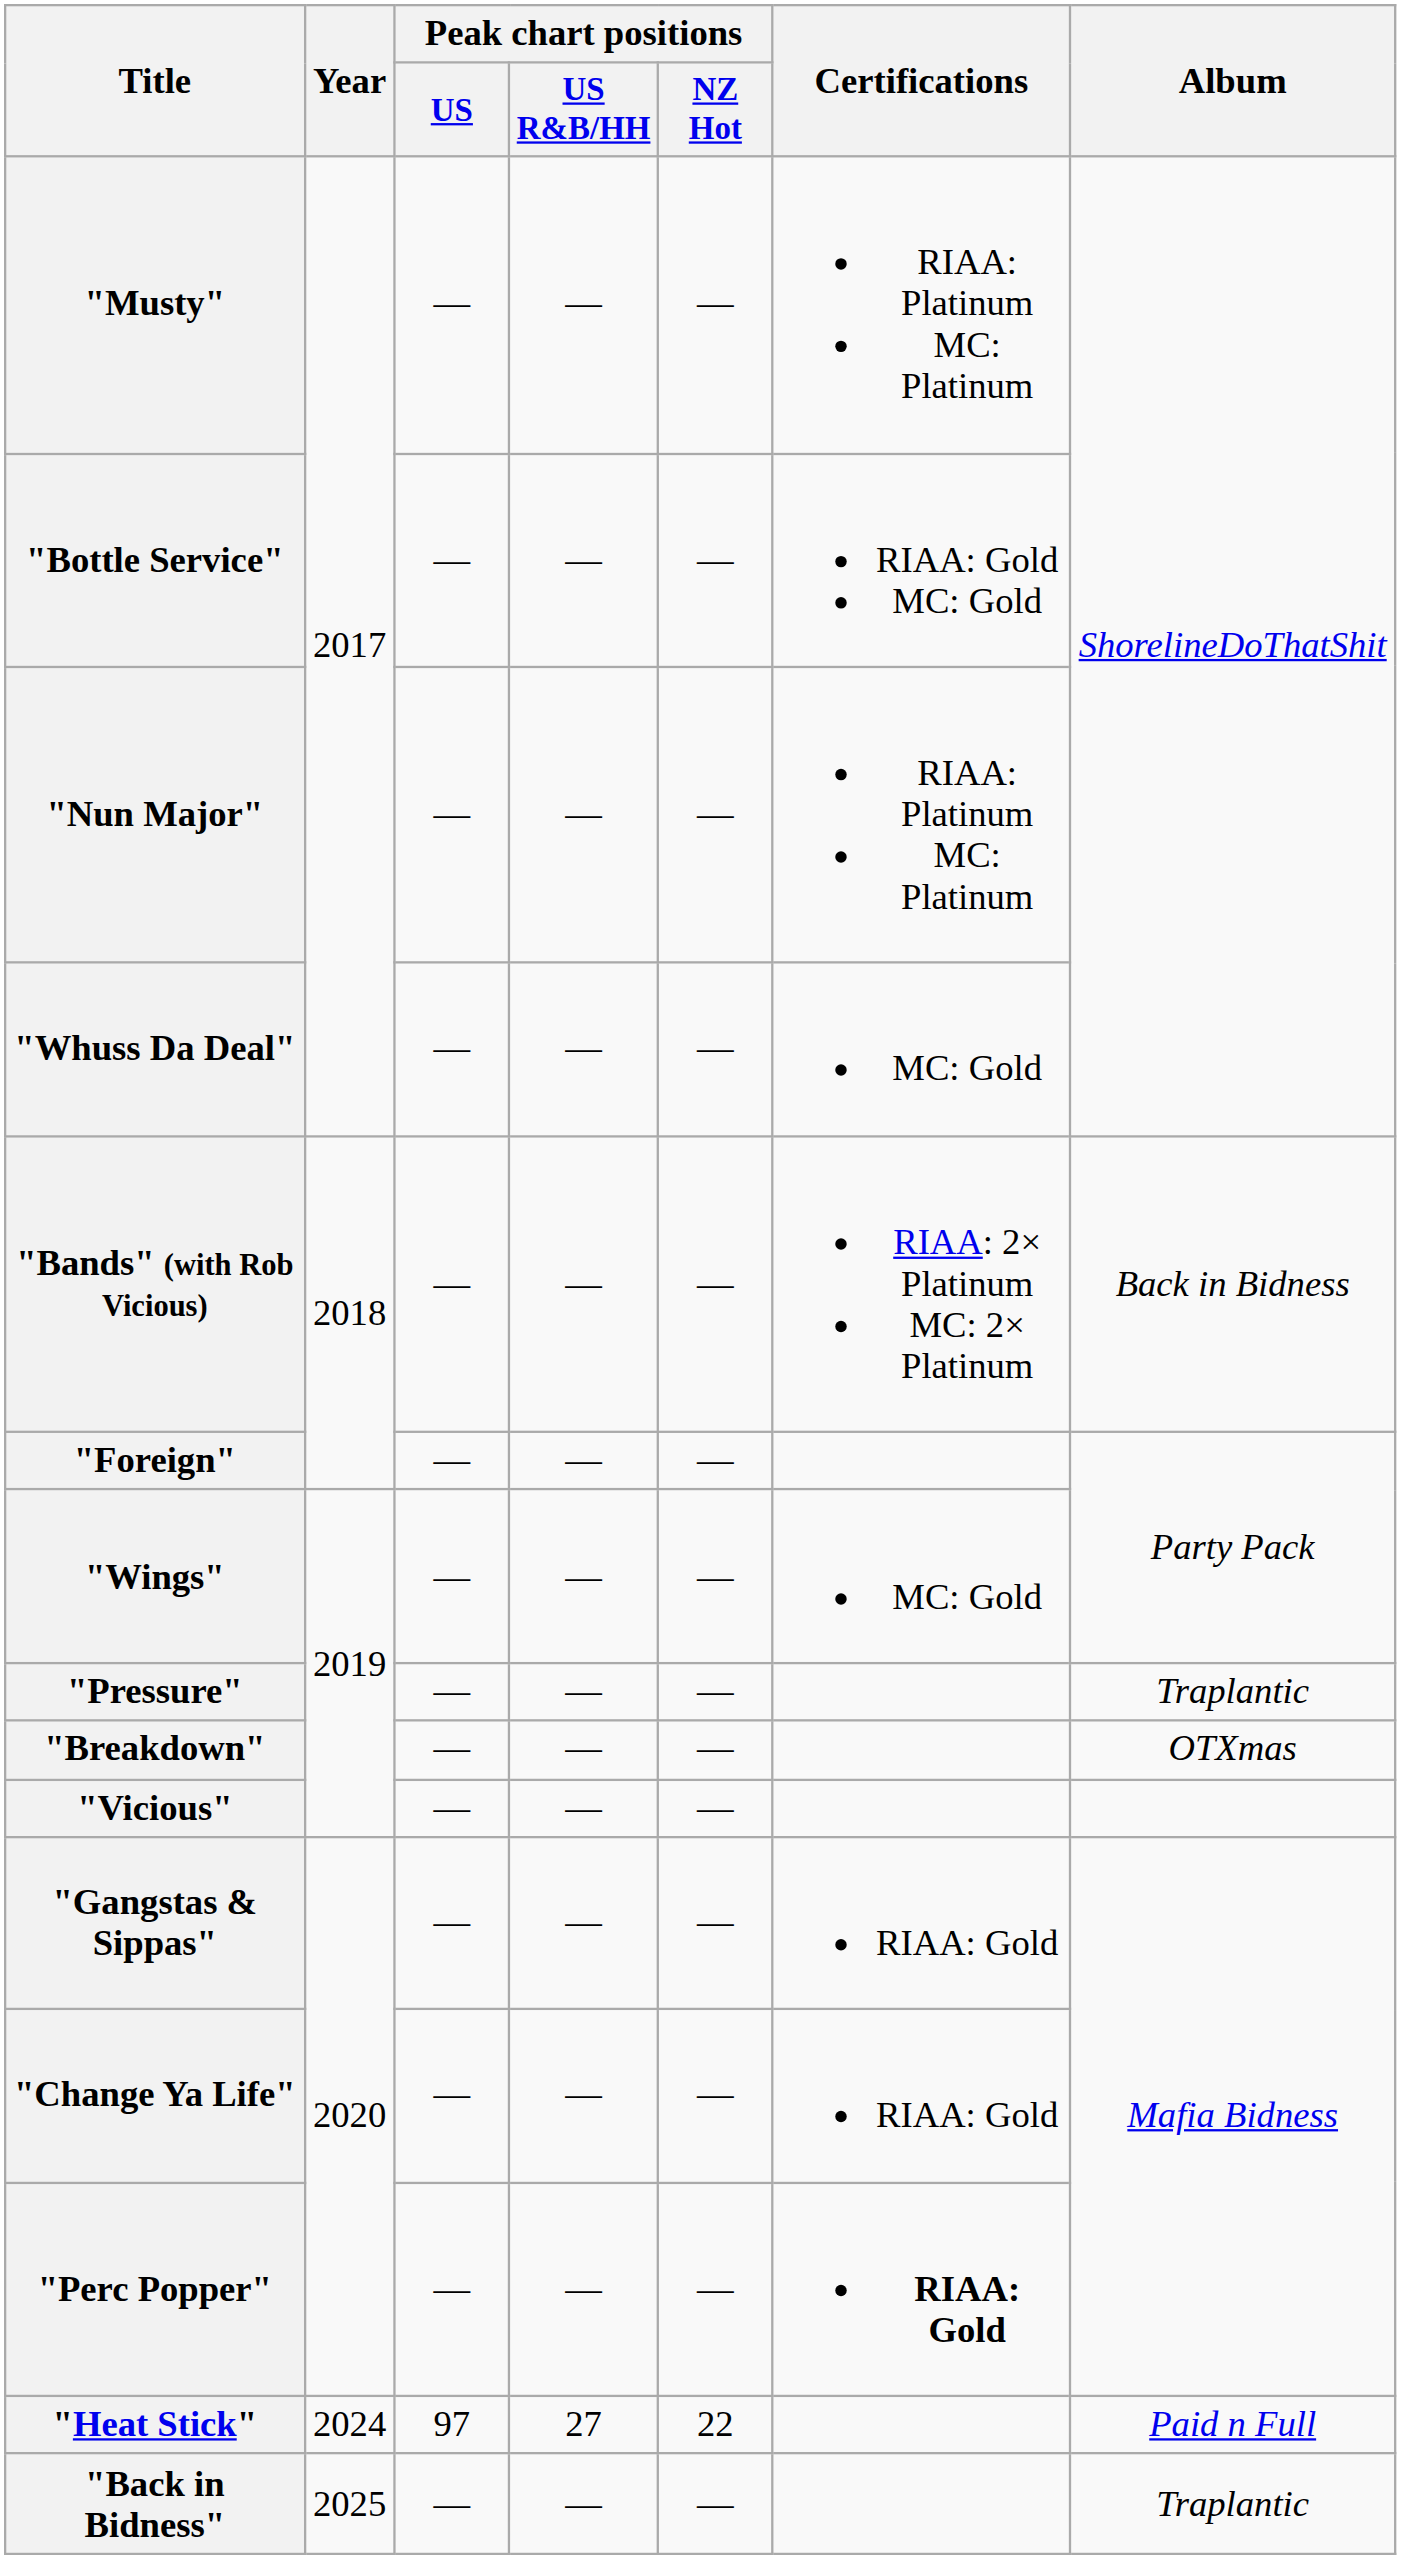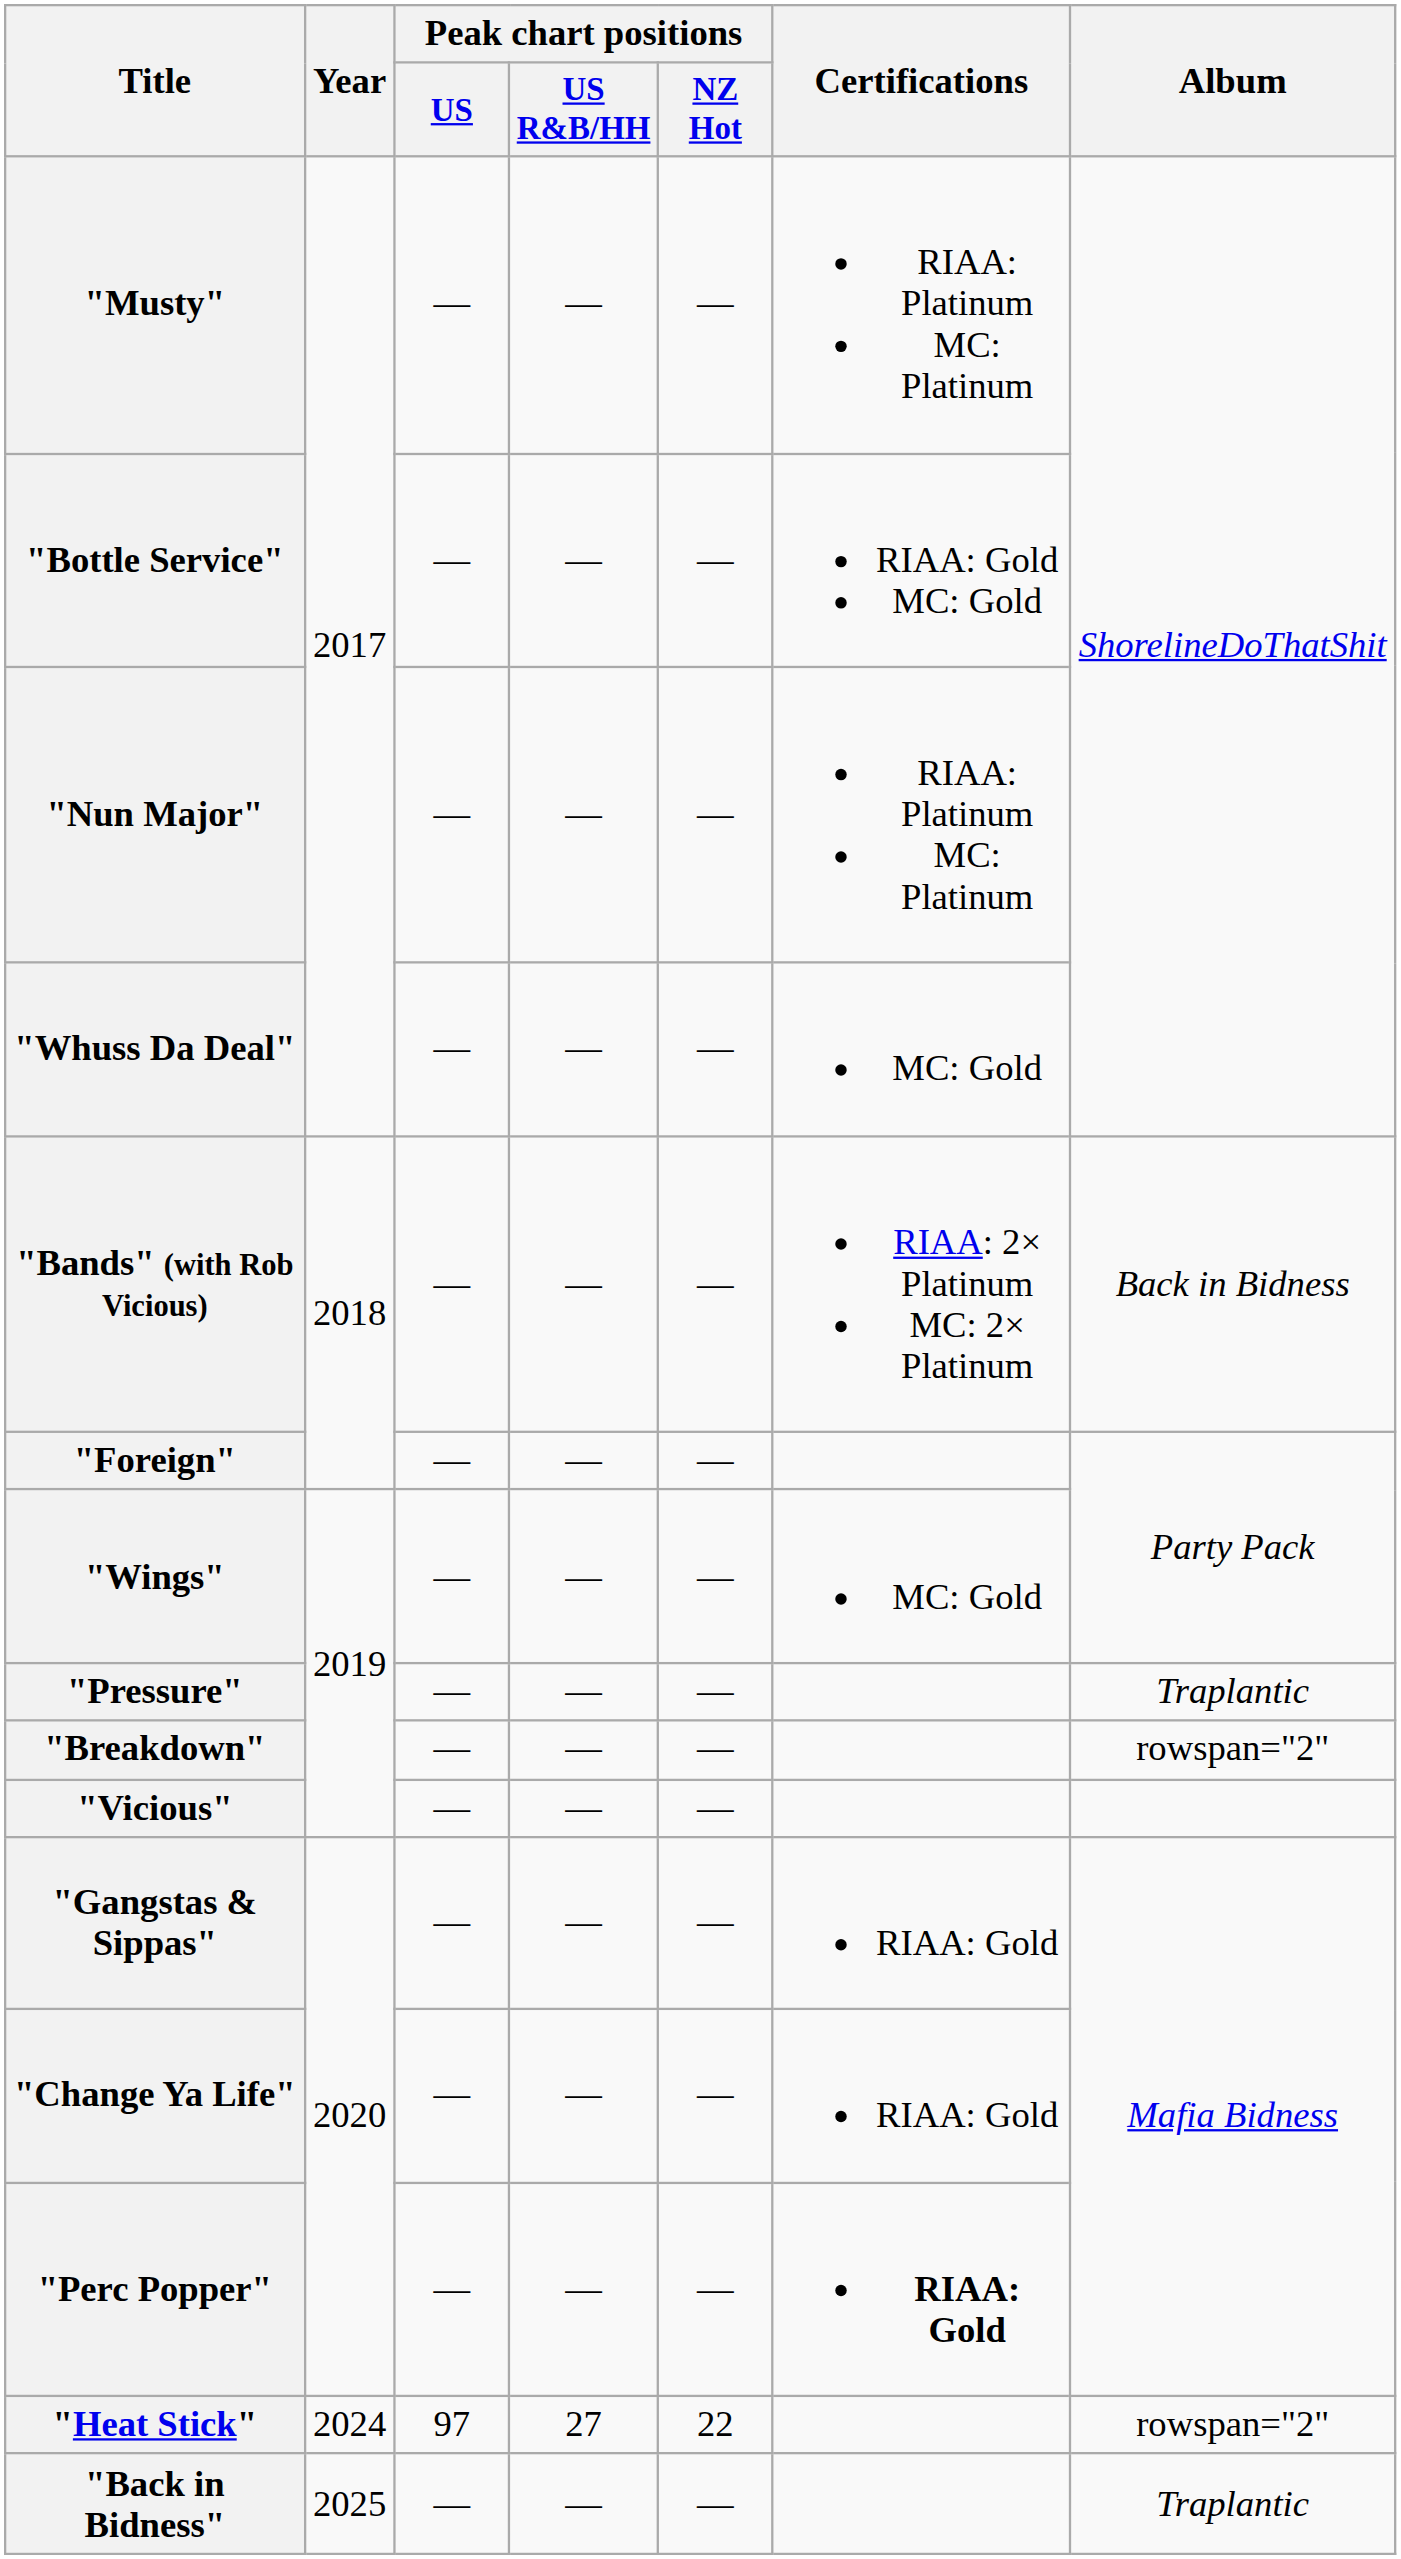(1233, 1749) OTXmas -> (1233, 1749) rowspan="2"
(1233, 2424) Paid n Full -> (1233, 2424) rowspan="2"
